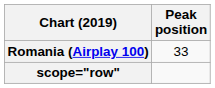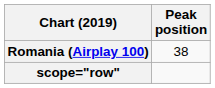(181, 51) 33 -> (181, 51) 38
